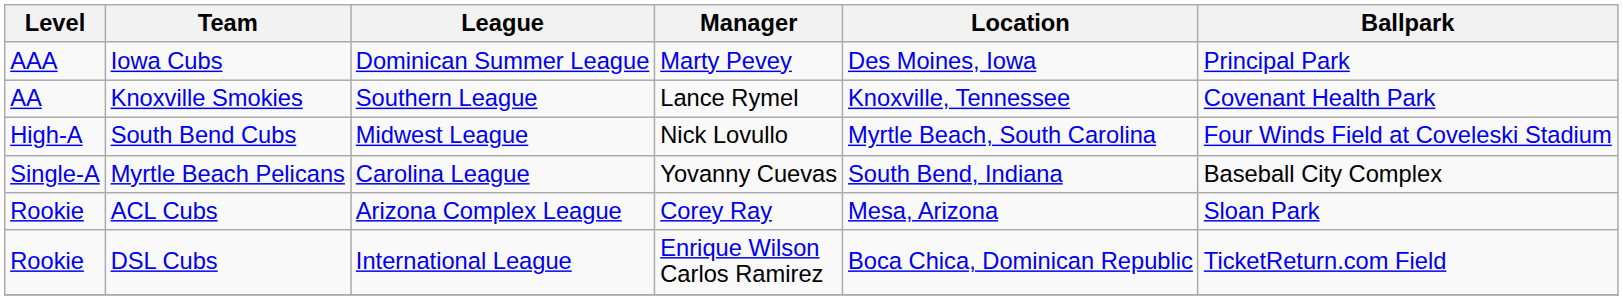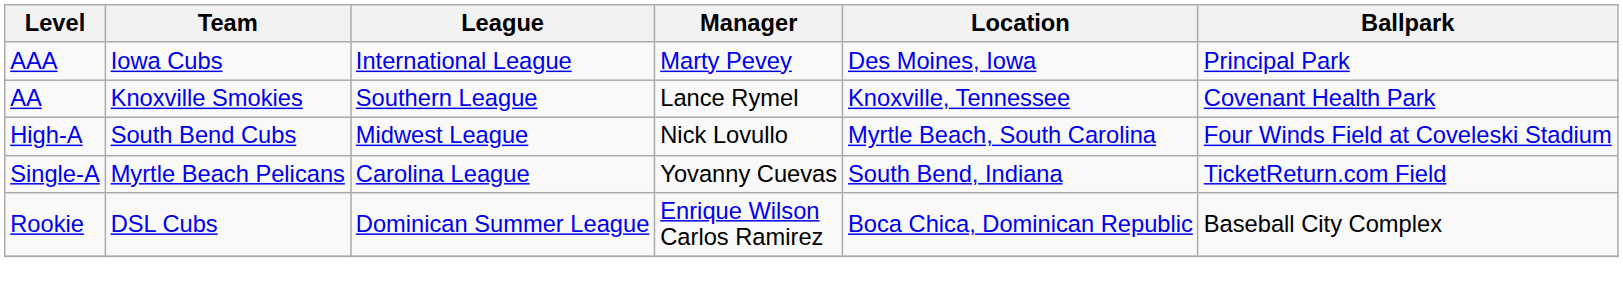(503, 60) Dominican Summer League -> (464, 60) International League
(1323, 173) Baseball City Complex -> (1325, 173) TicketReturn.com Field
- row: (164, 211)
(464, 261) International League -> (503, 224) Dominican Summer League
(1325, 261) TicketReturn.com Field -> (1323, 224) Baseball City Complex
